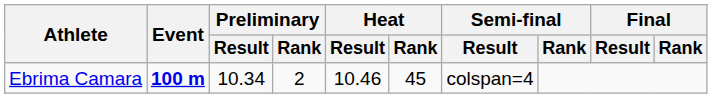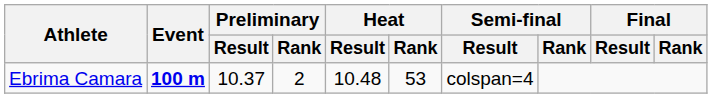(241, 78) 10.34 -> (241, 78) 10.37
(357, 78) 10.46 -> (357, 78) 10.48
(416, 78) 45 -> (416, 78) 53
